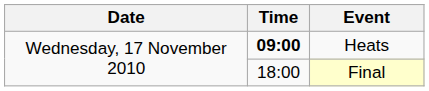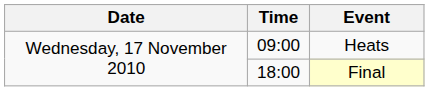(279, 45) bold -> (279, 45) normal
